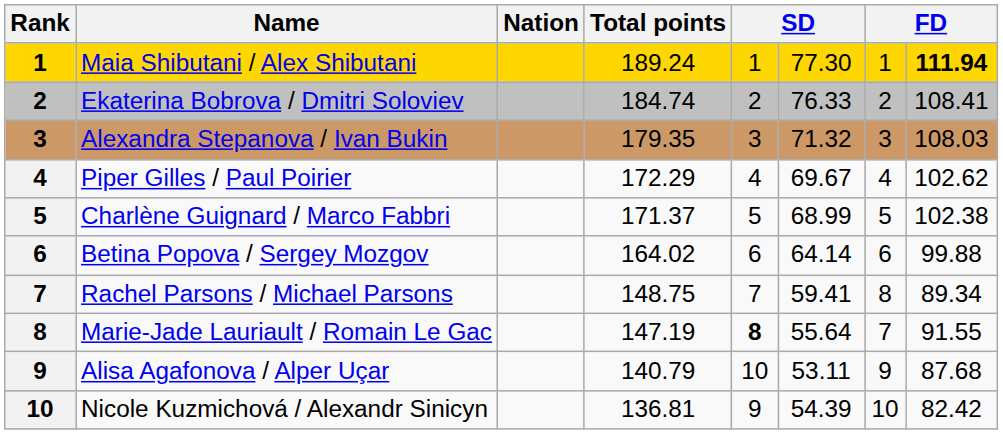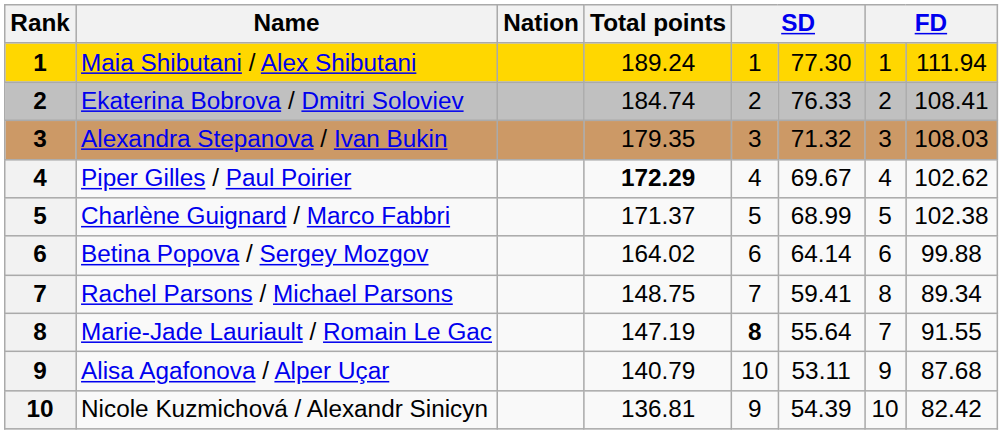(951, 62) bold -> (951, 62) normal
(658, 178) normal -> (658, 178) bold
